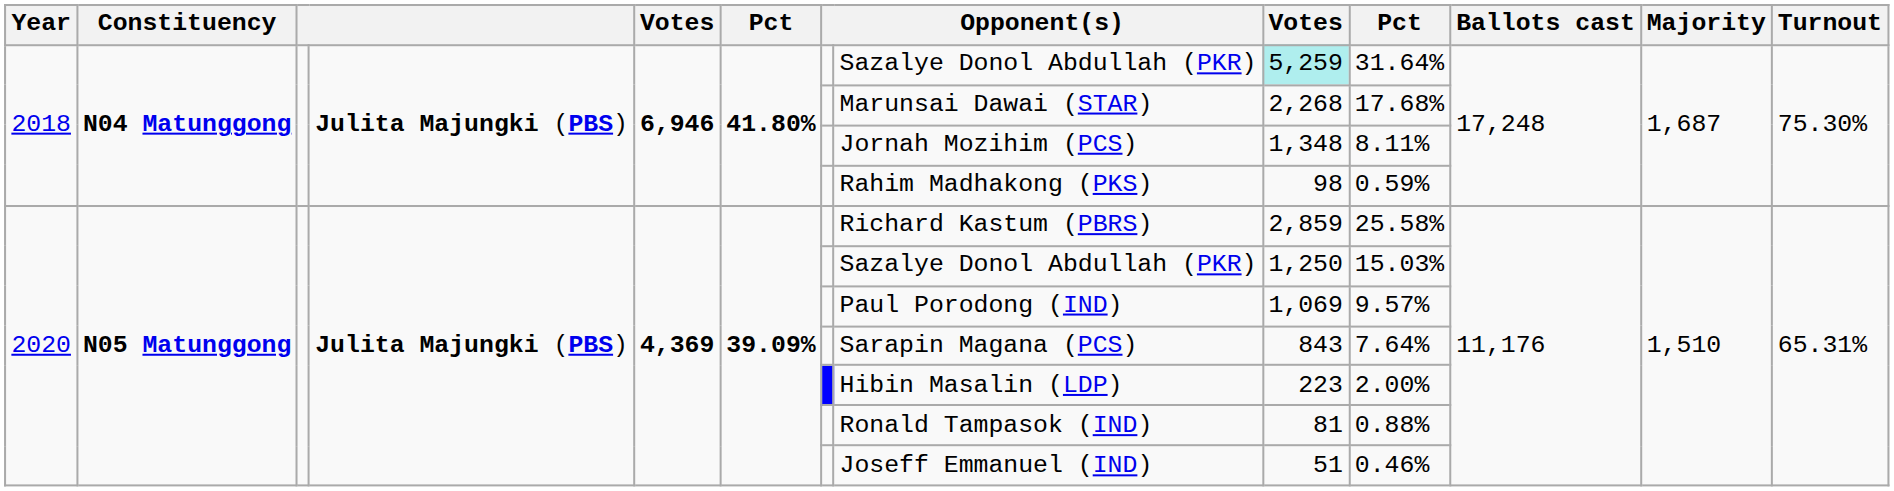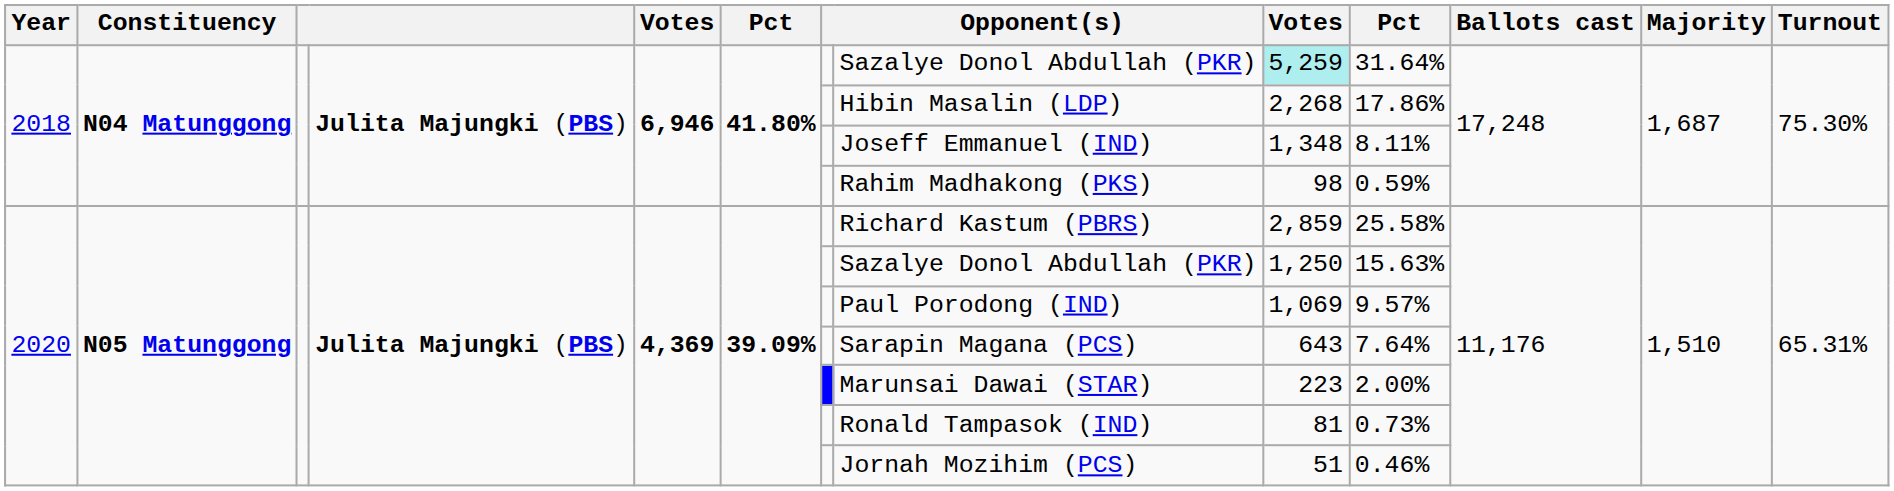(996, 105) Marunsai Dawai (STAR) -> (981, 105) Hibin Masalin (LDP)
(1400, 105) 17.68% -> (1400, 105) 17.86%
(988, 145) Jornah Mozihim (PCS) -> (996, 145) Joseff Emmanuel (IND)
(1400, 265) 15.03% -> (1400, 265) 15.63%
(1321, 346) 843 -> (1321, 346) 643
(981, 386) Hibin Masalin (LDP) -> (996, 386) Marunsai Dawai (STAR)
(1392, 426) 0.88% -> (1392, 426) 0.73%
(996, 466) Joseff Emmanuel (IND) -> (988, 466) Jornah Mozihim (PCS)
